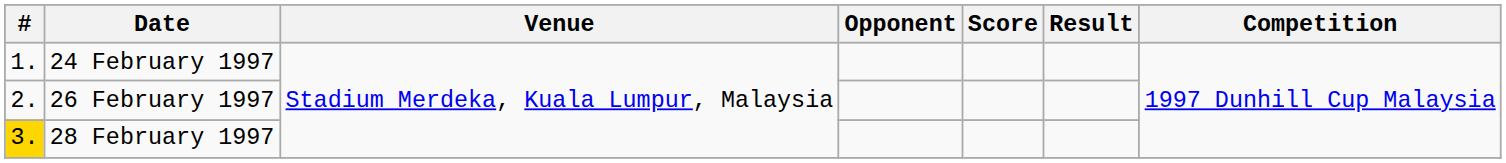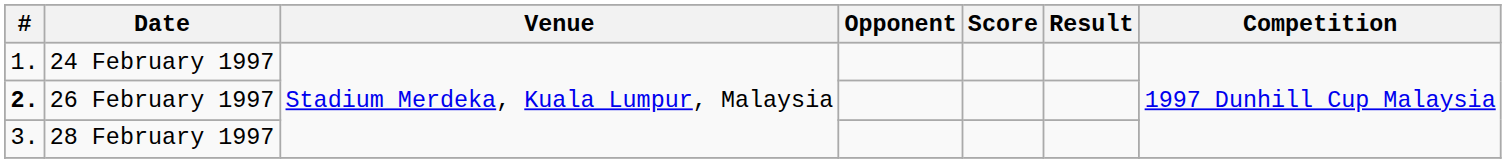(25, 100) normal -> (25, 100) bold
(25, 138) gold background -> (25, 138) no background
